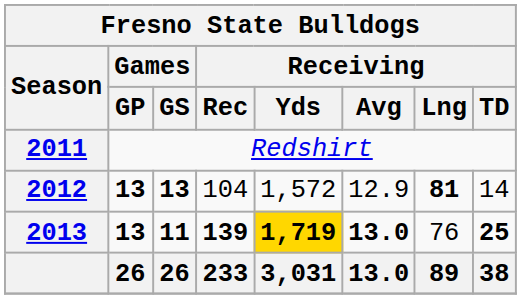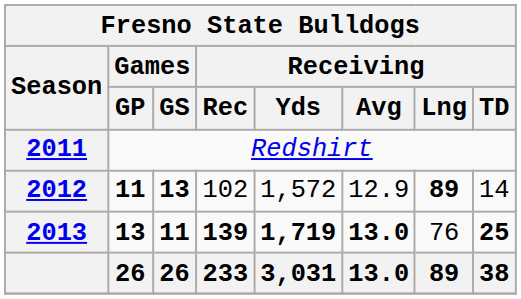(130, 191) 13 -> (130, 191) 11
(225, 191) 104 -> (225, 191) 102
(444, 191) 81 -> (444, 191) 89
(298, 232) gold background -> (298, 232) no background
